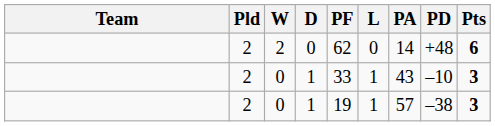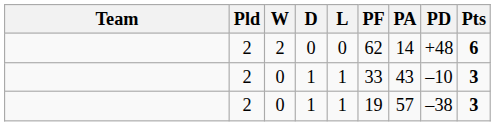columns swapped: (374, 18) <-> (342, 18)
